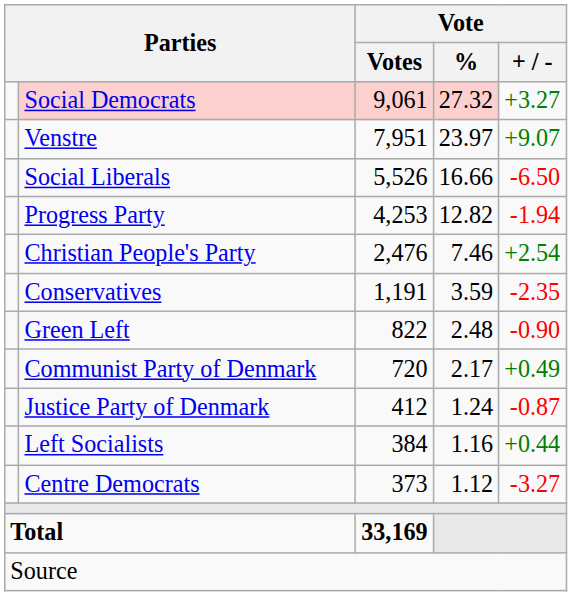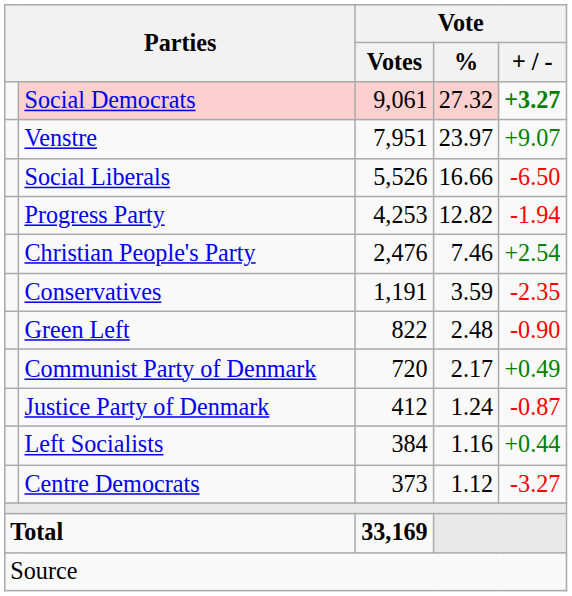(532, 100) normal -> (532, 100) bold
